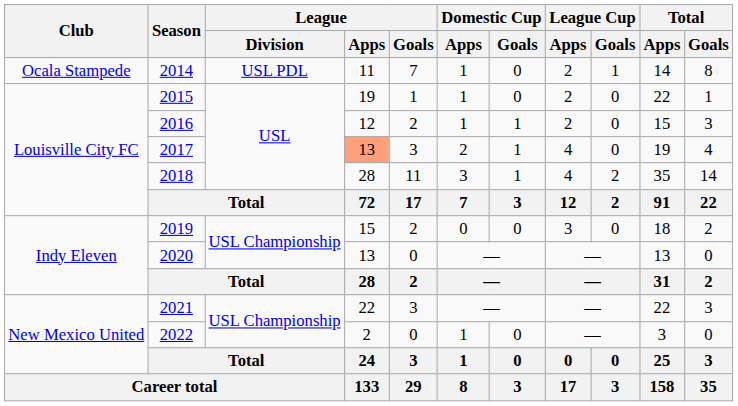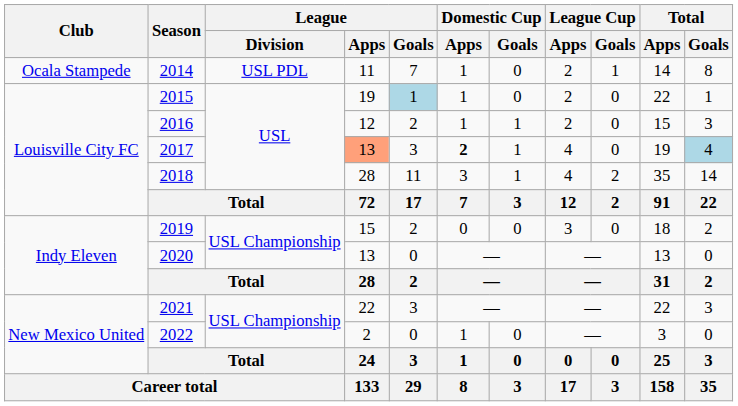(413, 96) no background -> (413, 96) lightblue background
(463, 149) normal -> (463, 149) bold
(708, 149) no background -> (708, 149) lightblue background
